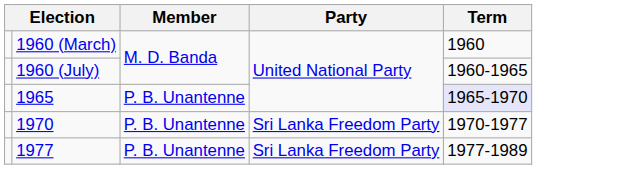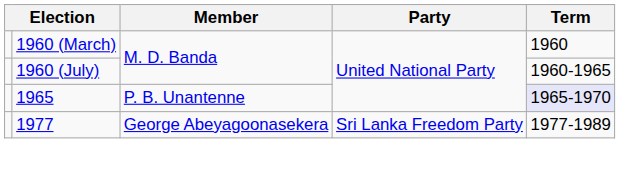- row: (35, 124)
(184, 151) P. B. Unantenne -> (226, 124) George Abeyagoonasekera
